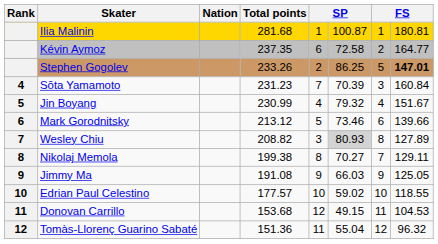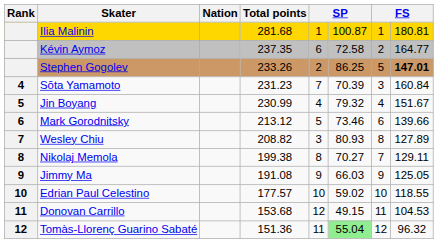(350, 139) lightgrey background -> (350, 139) no background
(350, 229) no background -> (350, 229) lightgreen background
